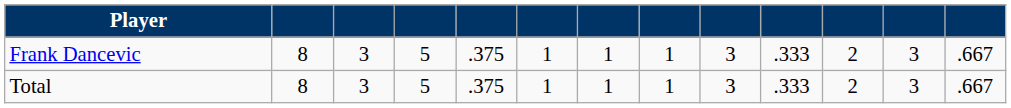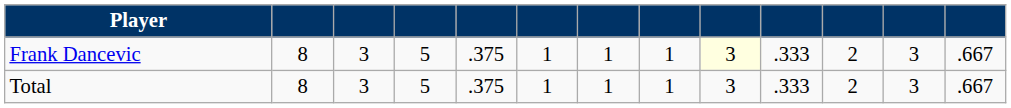(731, 53) no background -> (731, 53) lightyellow background
